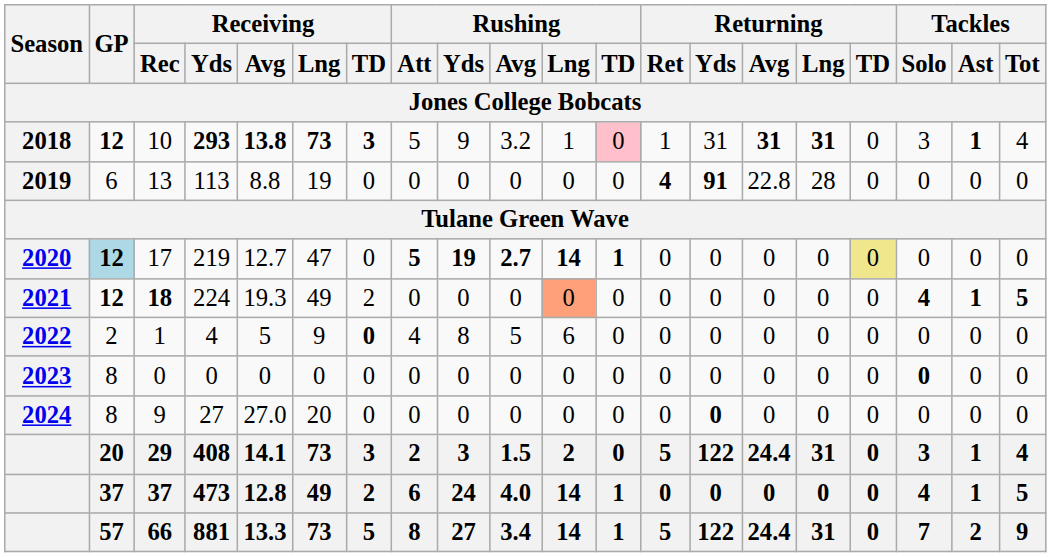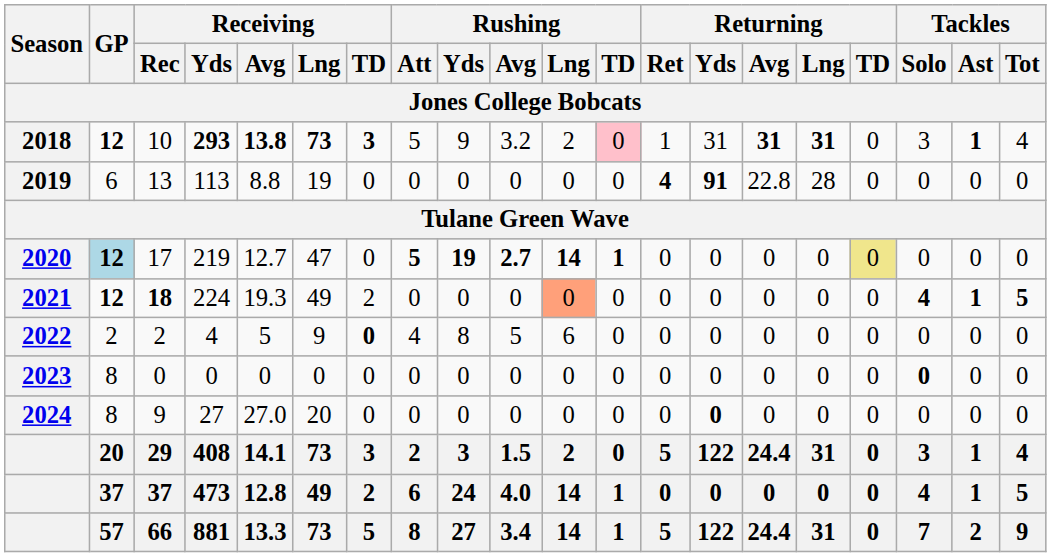(569, 141) 1 -> (569, 141) 2
(160, 336) 1 -> (160, 336) 2
